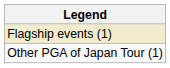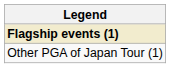(60, 34) normal -> (63, 34) bold
